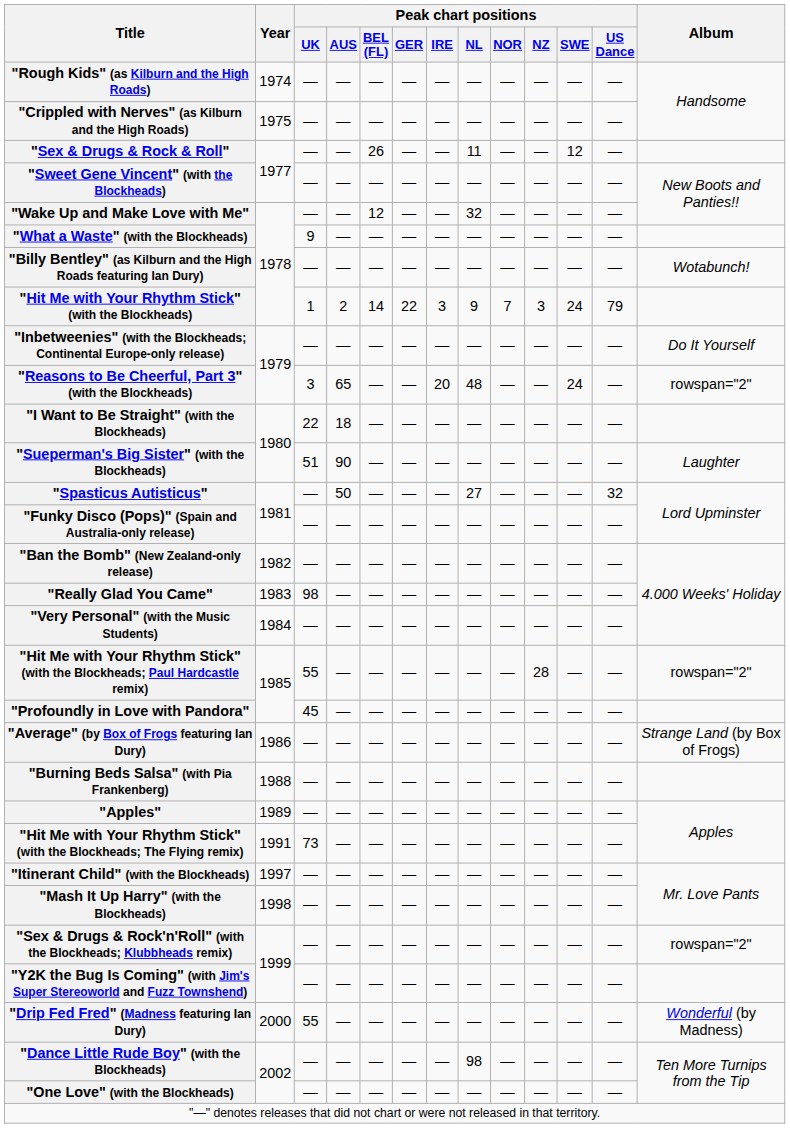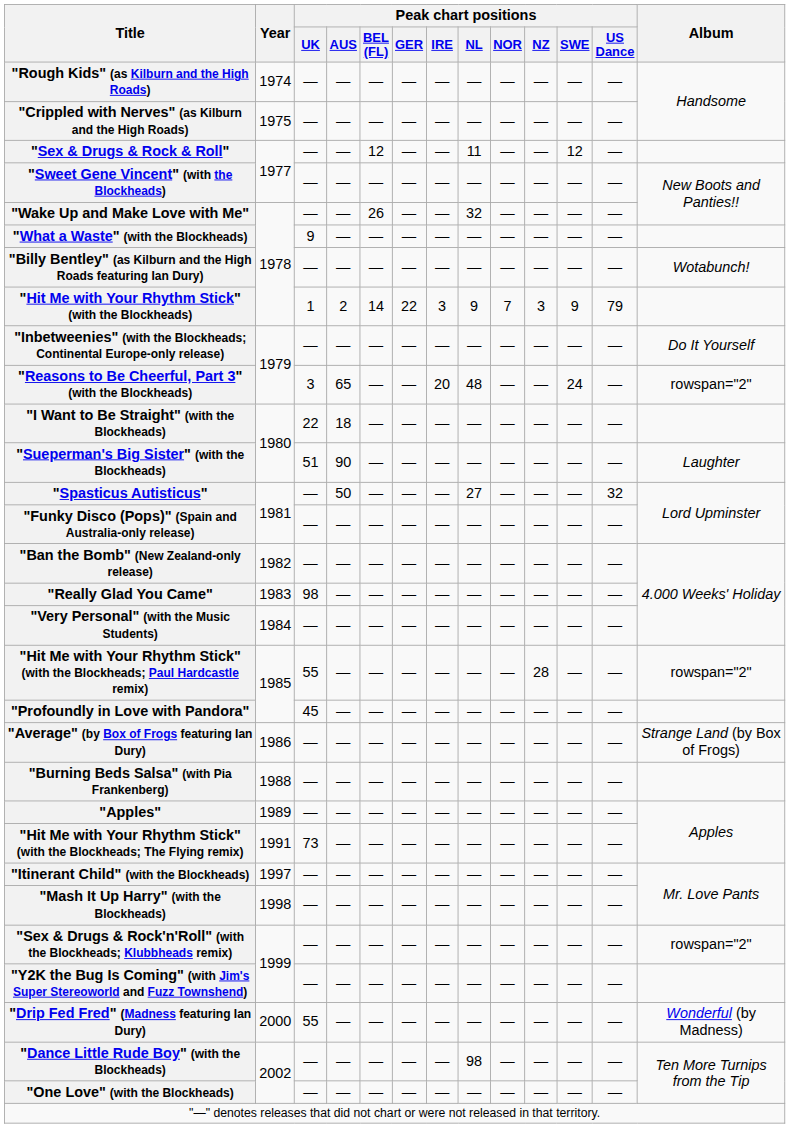(376, 151) 26 -> (376, 151) 12
(376, 213) 12 -> (376, 213) 26
(575, 306) 24 -> (575, 306) 9
